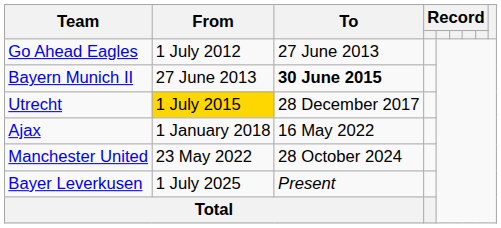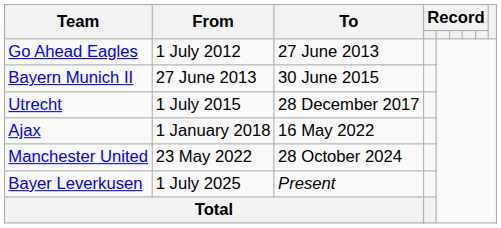(330, 78) bold -> (329, 78) normal
(198, 104) gold background -> (198, 104) no background
